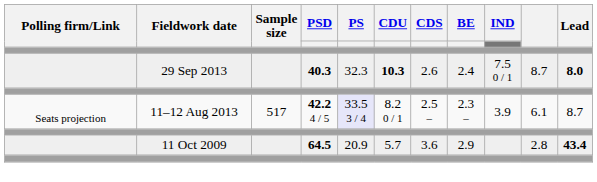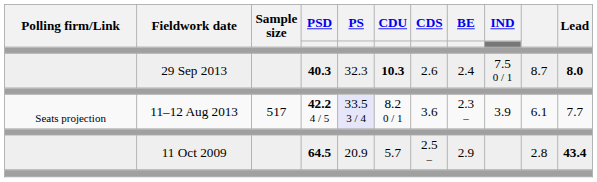(429, 111) 2.5 – -> (429, 111) 3.6
(575, 111) 8.7 -> (575, 111) 7.7
(429, 145) 3.6 -> (429, 152) 2.5 –
